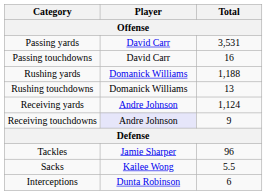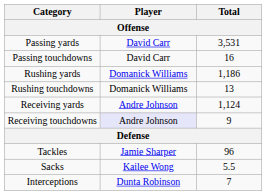(229, 74) 1,188 -> (229, 74) 1,186
(229, 182) 6 -> (229, 182) 7
